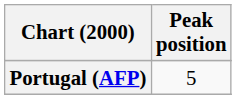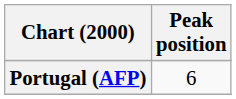(191, 77) 5 -> (191, 77) 6
